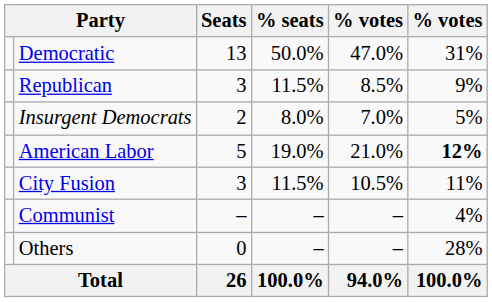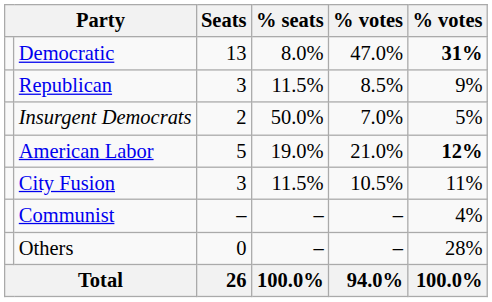(297, 53) 50.0% -> (302, 53) 8.0%
(464, 53) normal -> (462, 53) bold
(302, 118) 8.0% -> (297, 118) 50.0%
